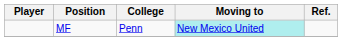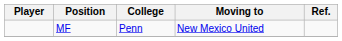(220, 28) paleturquoise background -> (220, 28) no background
